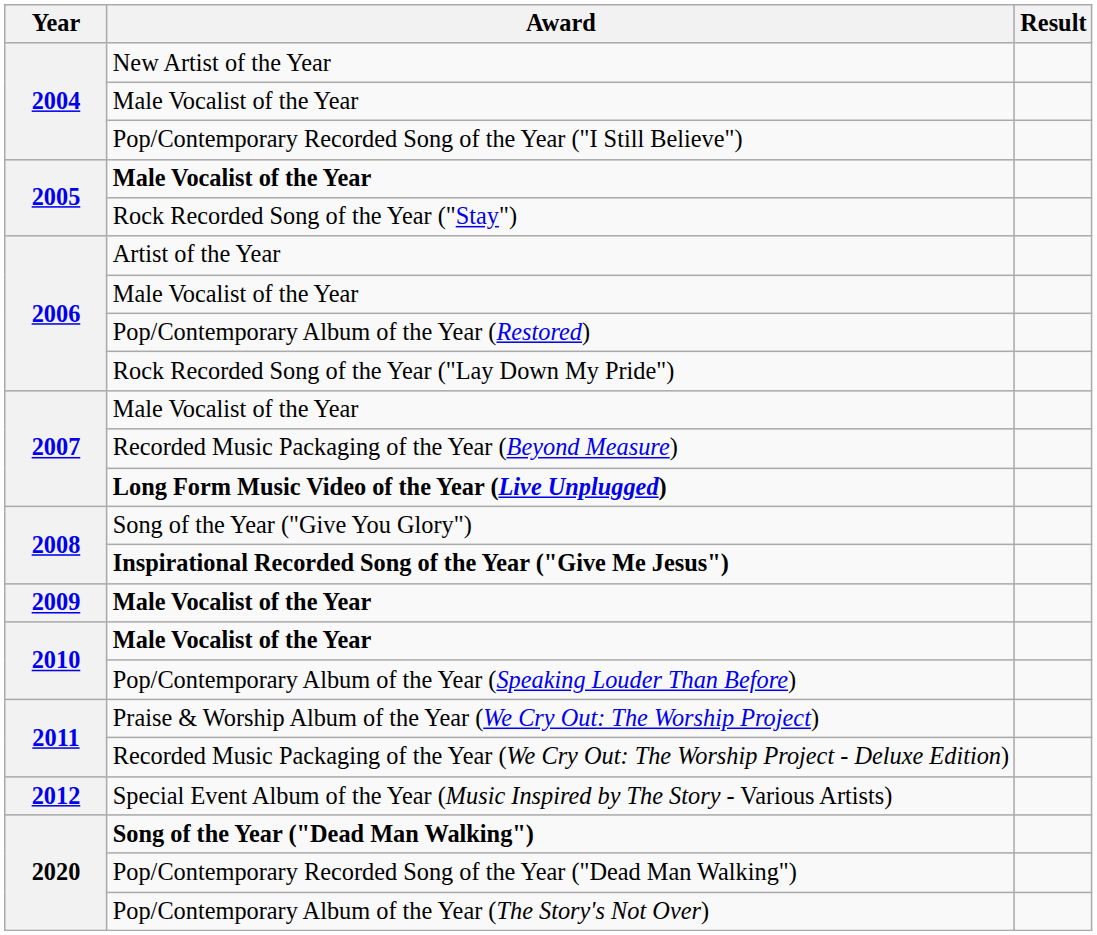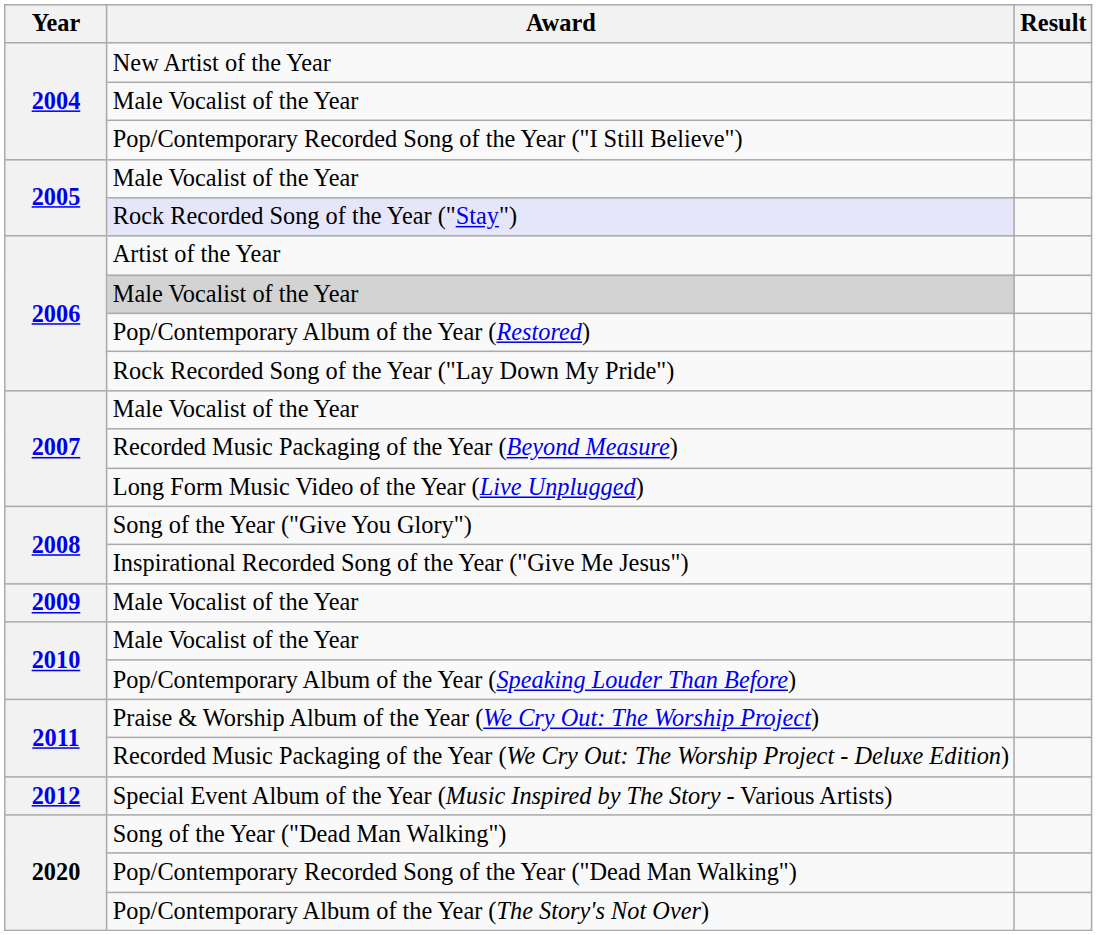(242, 178) bold -> (236, 178) normal
(315, 216) no background -> (315, 216) lavender background
(236, 293) no background -> (236, 293) lightgrey background
(390, 486) bold -> (378, 486) normal
(421, 563) bold -> (401, 563) normal
(242, 602) bold -> (236, 602) normal
(242, 640) bold -> (236, 640) normal
(323, 833) bold -> (310, 833) normal
